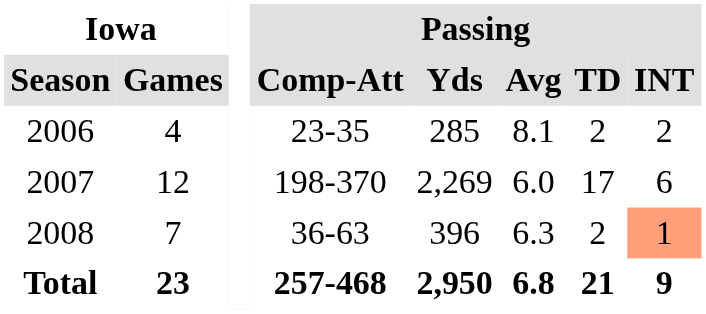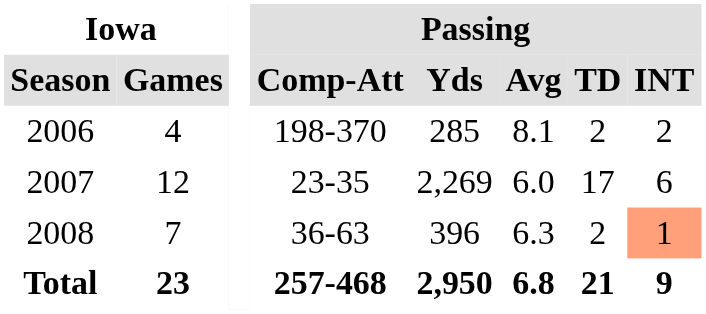(330, 130) 23-35 -> (330, 130) 198-370
(330, 181) 198-370 -> (330, 181) 23-35
